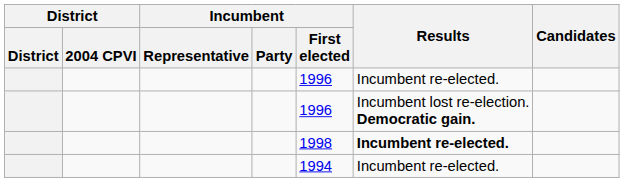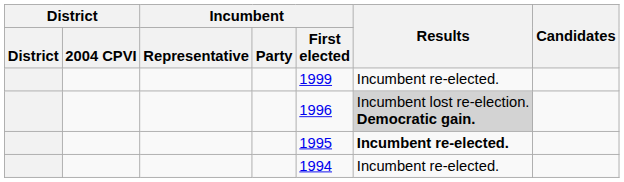(316, 79) 1996 -> (316, 79) 1999
(443, 111) no background -> (443, 111) lightgrey background
(316, 142) 1998 -> (316, 142) 1995
